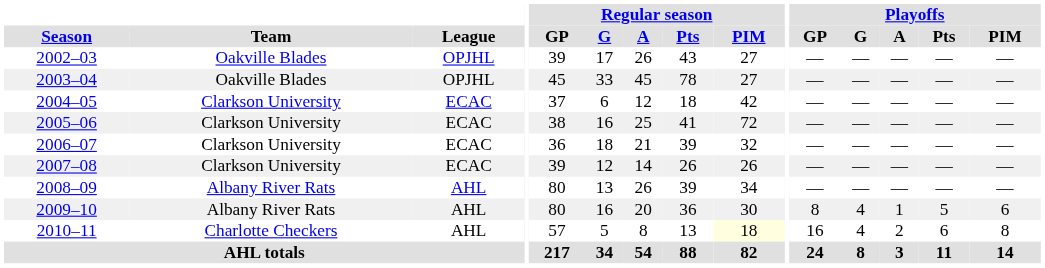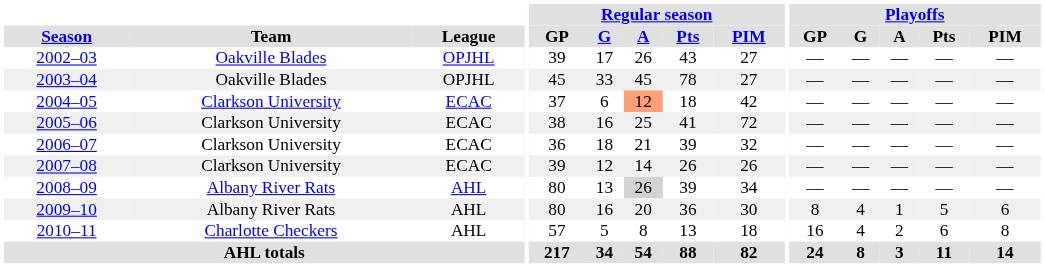(643, 101) no background -> (643, 101) lightsalmon background
(643, 187) no background -> (643, 187) lightgrey background
(749, 230) lightyellow background -> (749, 230) no background
